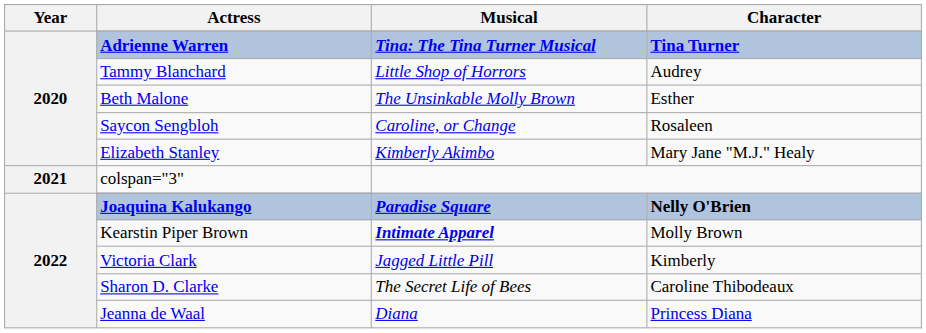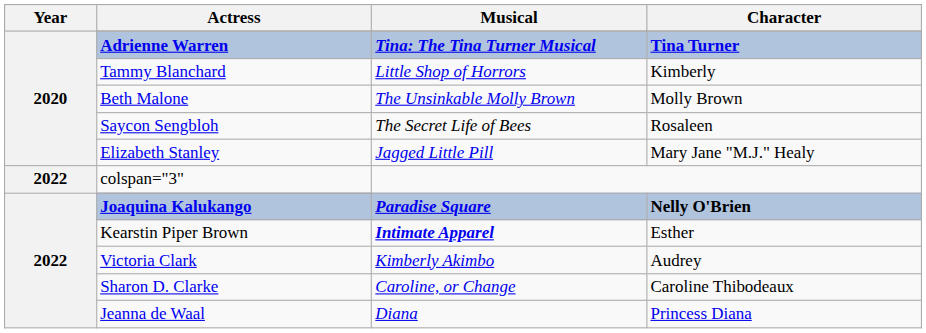(676, 71) Audrey -> (683, 71) Kimberly
(672, 98) Esther -> (696, 98) Molly Brown
(445, 125) Caroline, or Change -> (453, 125) The Secret Life of Bees
(435, 152) Kimberly Akimbo -> (434, 152) Jagged Little Pill
(50, 179) 2021 -> (50, 179) 2022
(696, 233) Molly Brown -> (672, 233) Esther
(434, 260) Jagged Little Pill -> (435, 260) Kimberly Akimbo
(683, 260) Kimberly -> (676, 260) Audrey
(453, 286) The Secret Life of Bees -> (445, 286) Caroline, or Change
